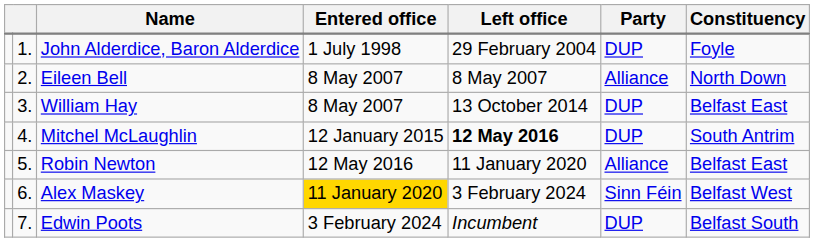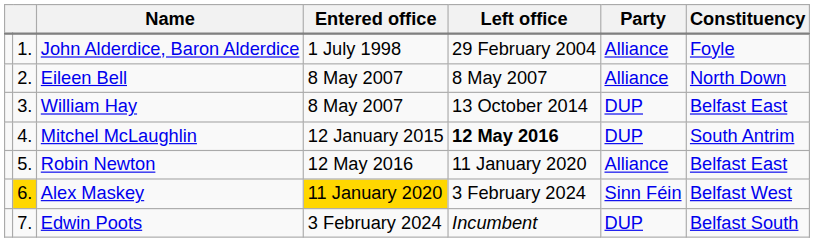(624, 49) DUP -> (636, 49) Alliance
(25, 193) no background -> (25, 193) gold background
